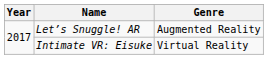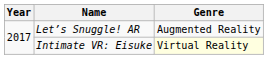(203, 46) no background -> (203, 46) lightyellow background
